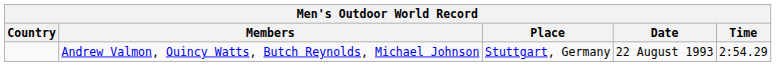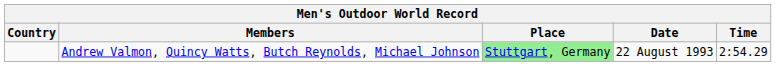(548, 52) no background -> (548, 52) lightgreen background
